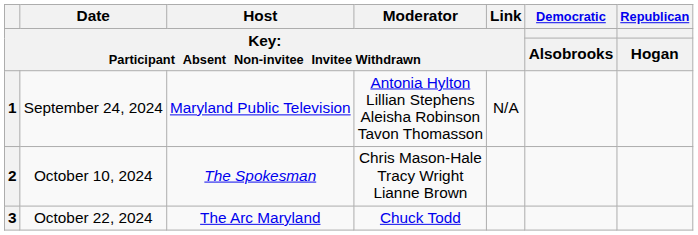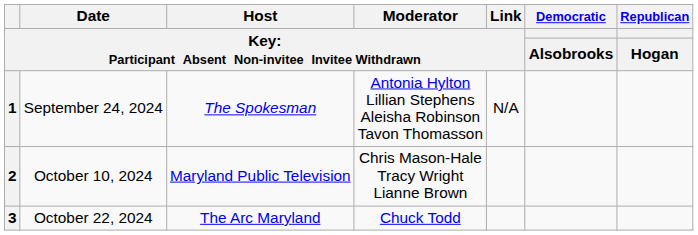(260, 108) Maryland Public Television -> (260, 108) The Spokesman
(260, 176) The Spokesman -> (260, 176) Maryland Public Television
